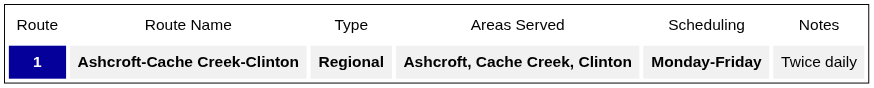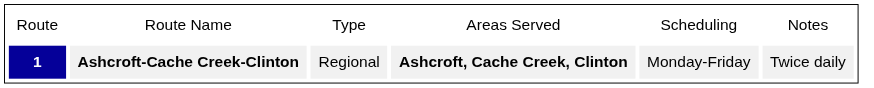(351, 62) bold -> (349, 62) normal
(707, 62) bold -> (699, 62) normal
